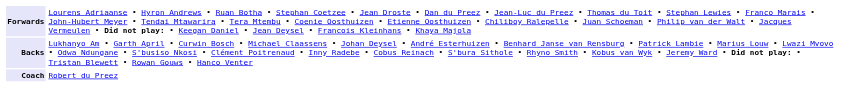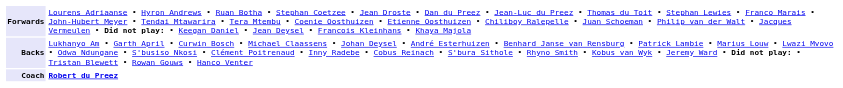(83, 75) normal -> (83, 75) bold
